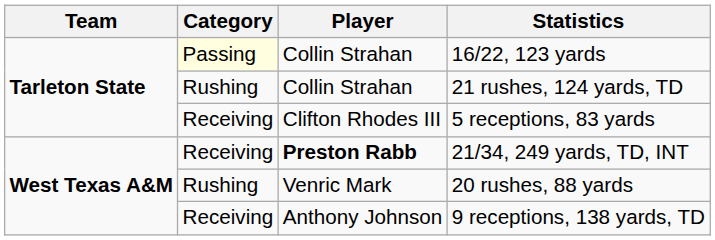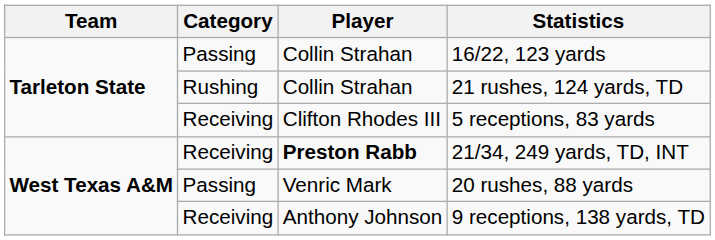(219, 54) lightyellow background -> (219, 54) no background
(220, 185) Rushing -> (219, 185) Passing
